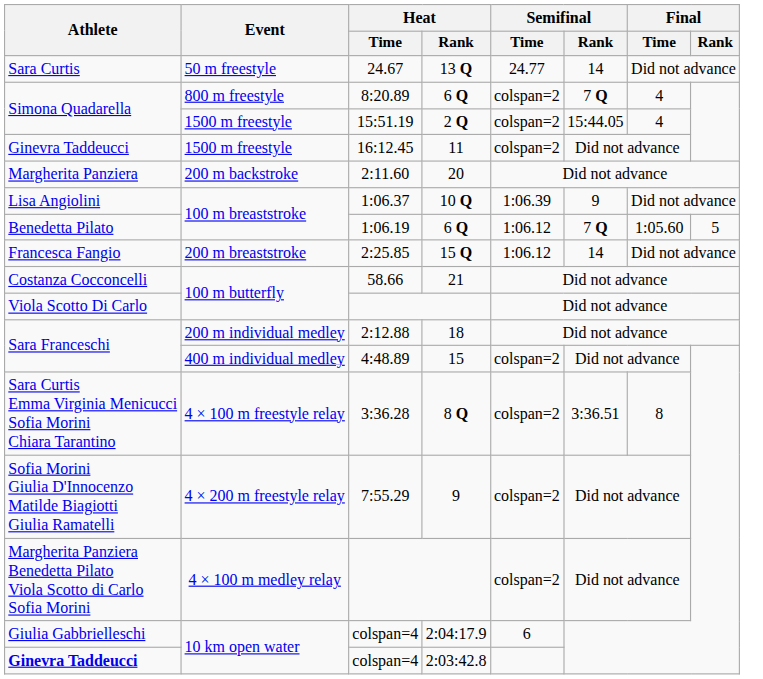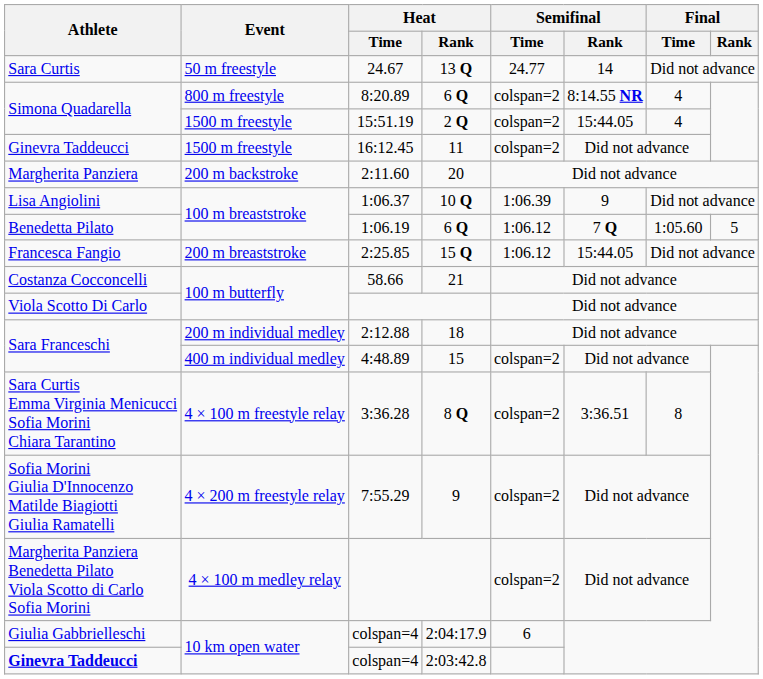(595, 95) 7 Q -> (605, 95) 8:14.55 NR
(595, 253) 14 -> (605, 253) 15:44.05
